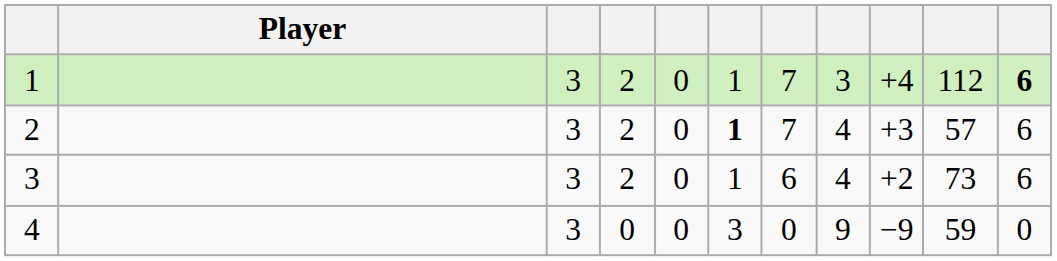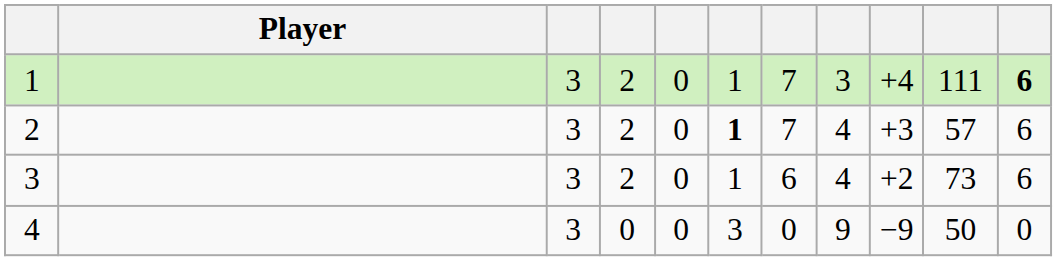(961, 79) 112 -> (961, 79) 111
(961, 229) 59 -> (961, 229) 50
